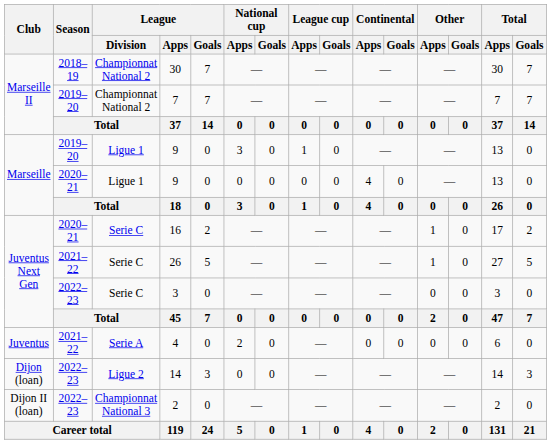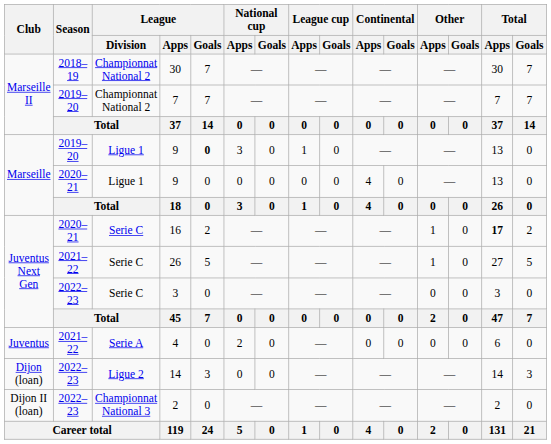(207, 150) normal -> (207, 150) bold
(497, 231) normal -> (497, 231) bold
